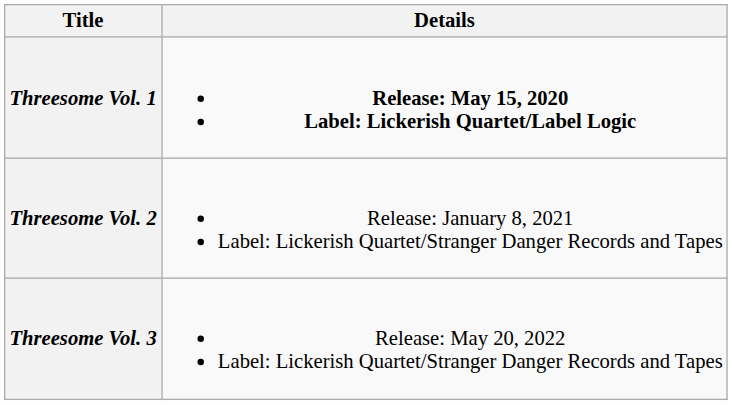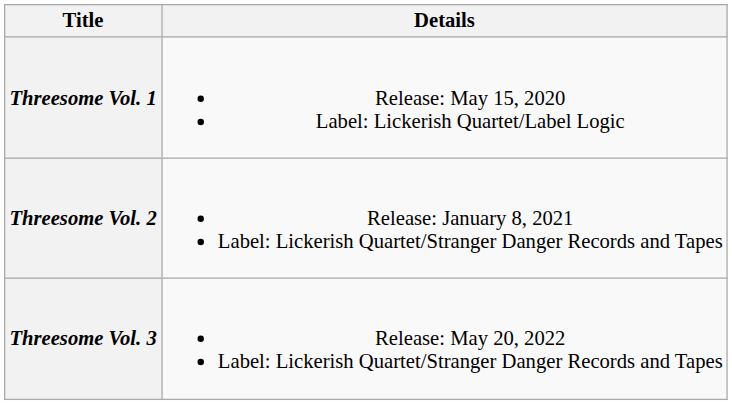(444, 109) bold -> (444, 109) normal
